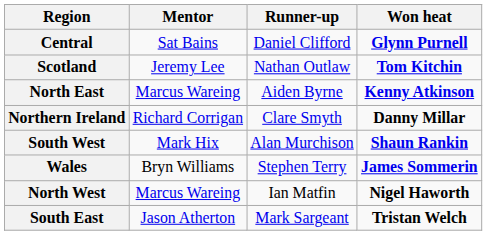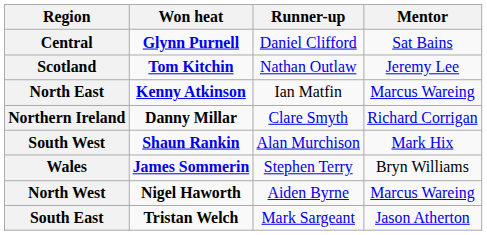columns swapped: (419, 17) <-> (188, 17)
(302, 92) Aiden Byrne -> (308, 92) Ian Matfin
(302, 192) Ian Matfin -> (308, 192) Aiden Byrne
